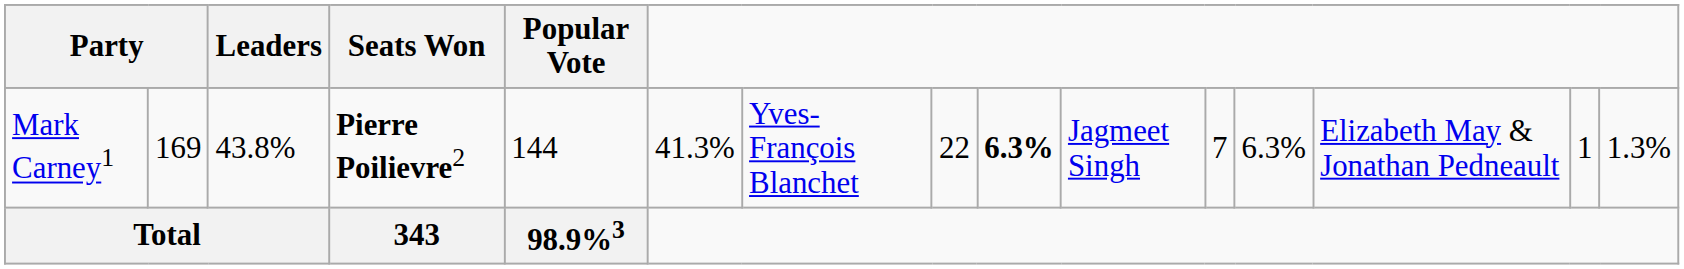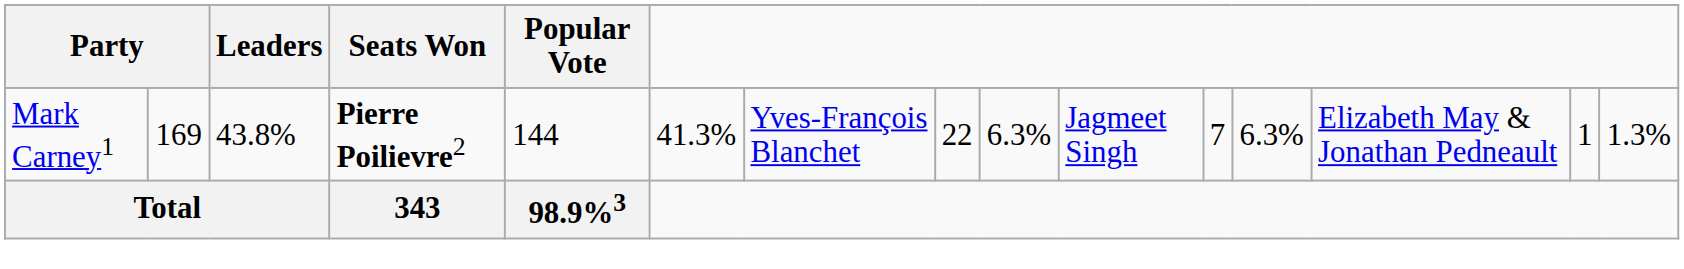(1019, 147) bold -> (1019, 134) normal
